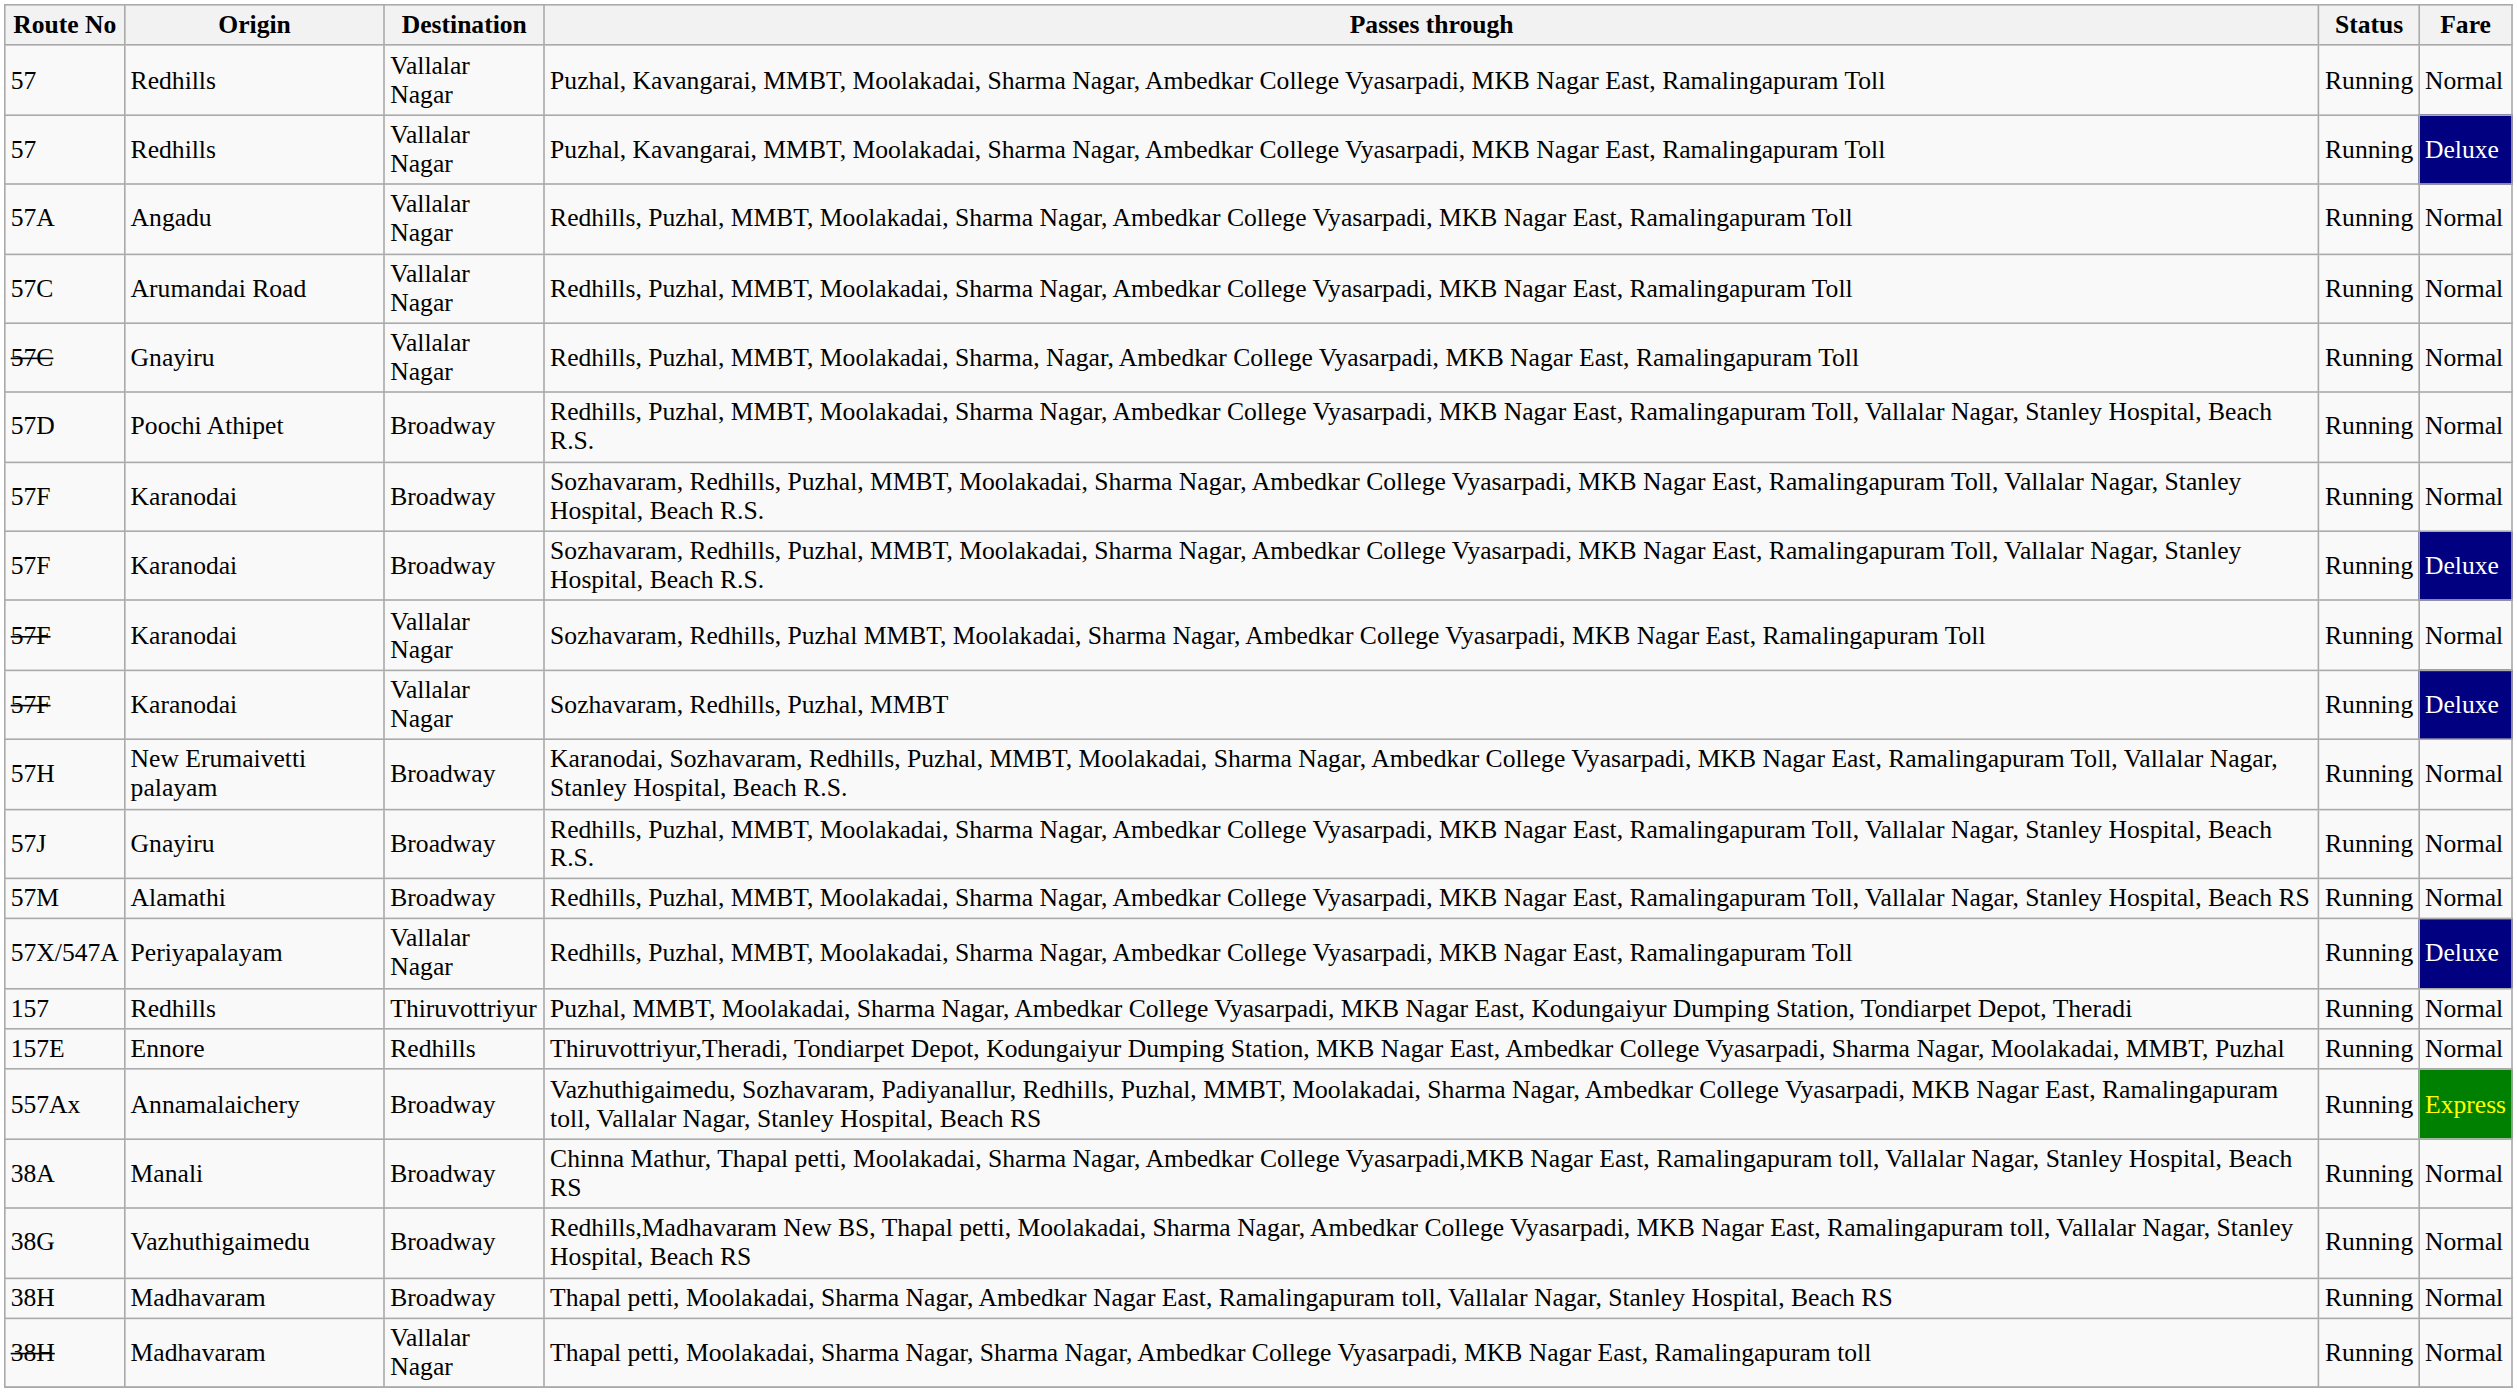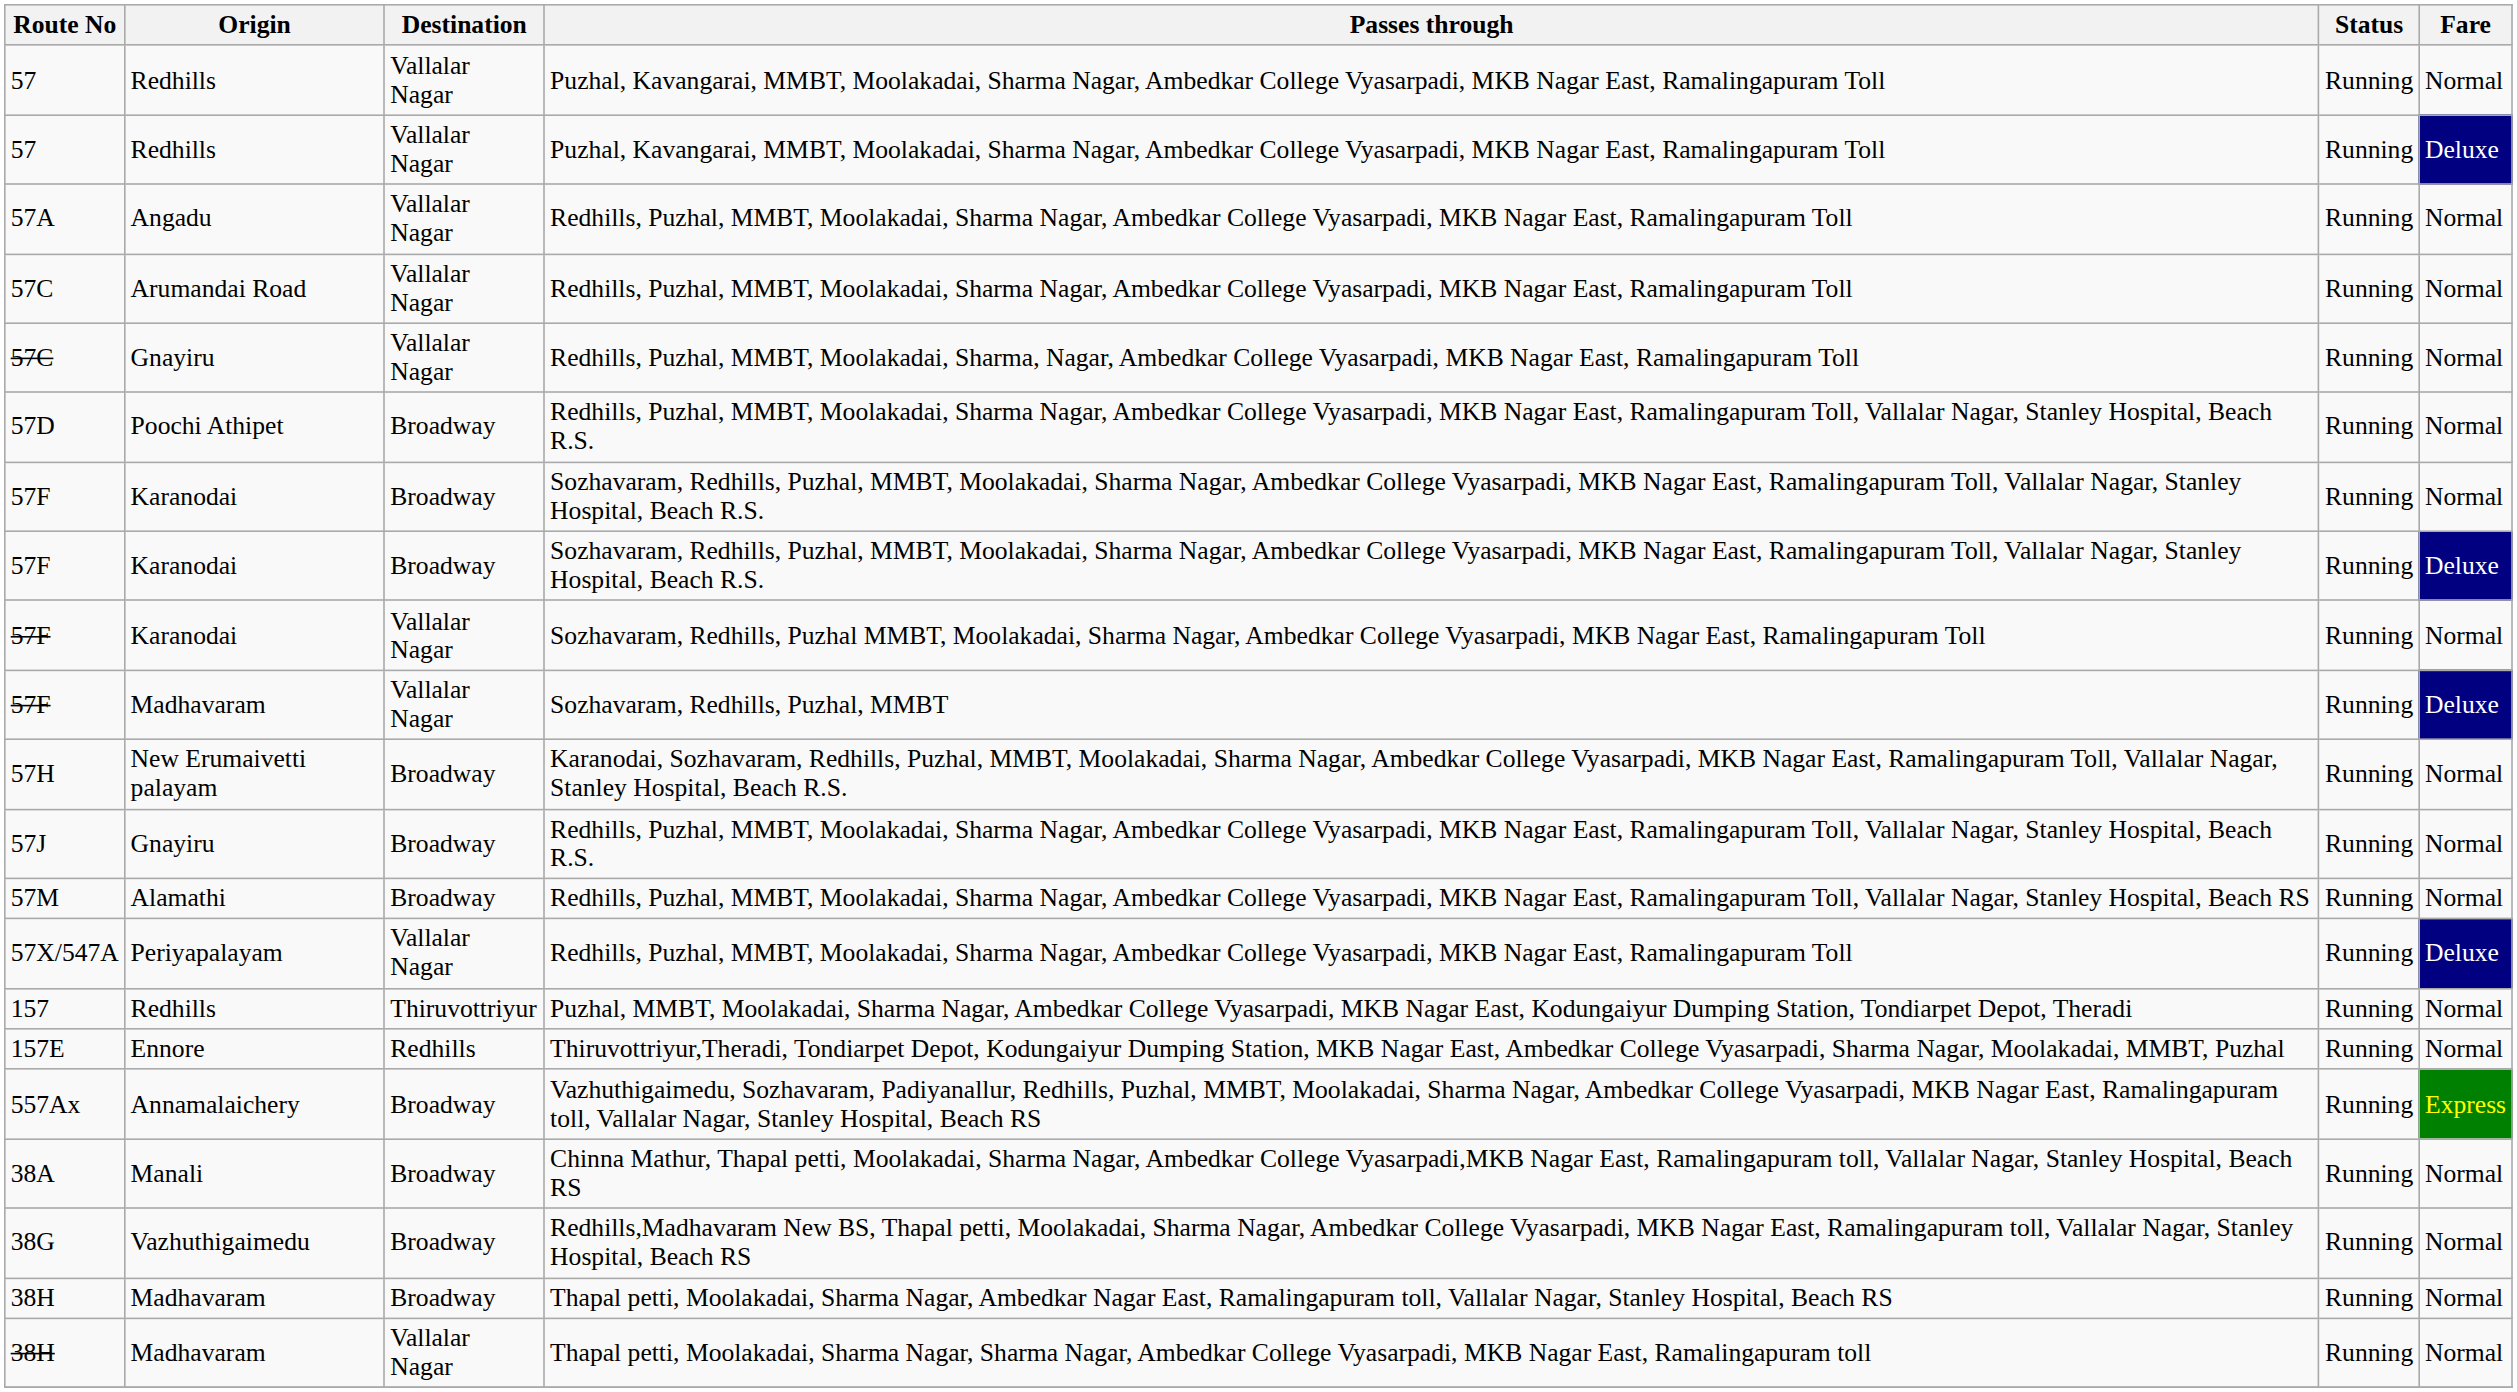(184, 704) Karanodai -> (198, 704) Madhavaram
